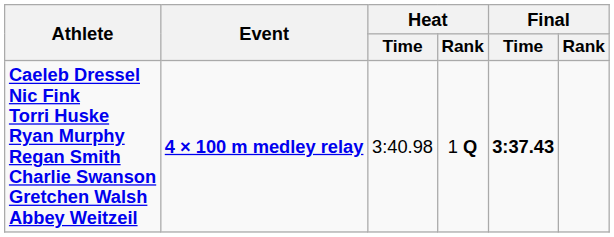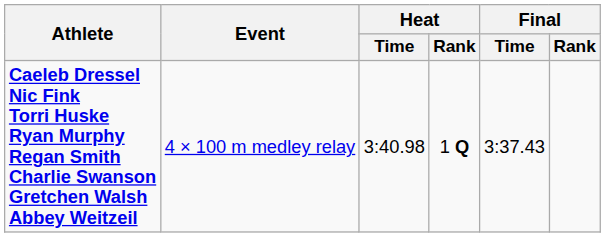(264, 147) bold -> (260, 147) normal
(523, 147) bold -> (515, 147) normal
